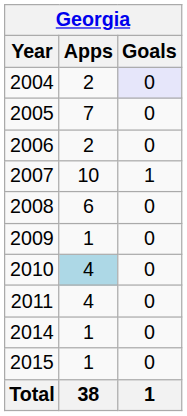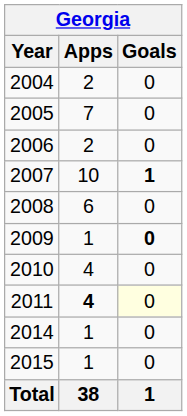(149, 82) lavender background -> (149, 82) no background
(149, 176) normal -> (149, 176) bold
(149, 238) normal -> (149, 238) bold
(88, 269) lightblue background -> (88, 269) no background
(88, 301) normal -> (88, 301) bold
(149, 301) no background -> (149, 301) lightyellow background
